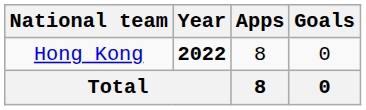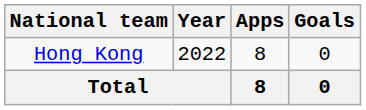(202, 54) bold -> (202, 54) normal
